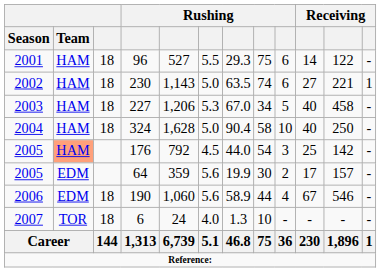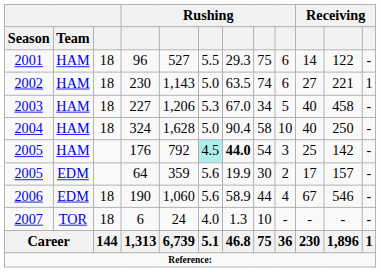(73, 151) lightsalmon background -> (73, 151) no background
(210, 151) no background -> (210, 151) paleturquoise background
(238, 151) normal -> (238, 151) bold
